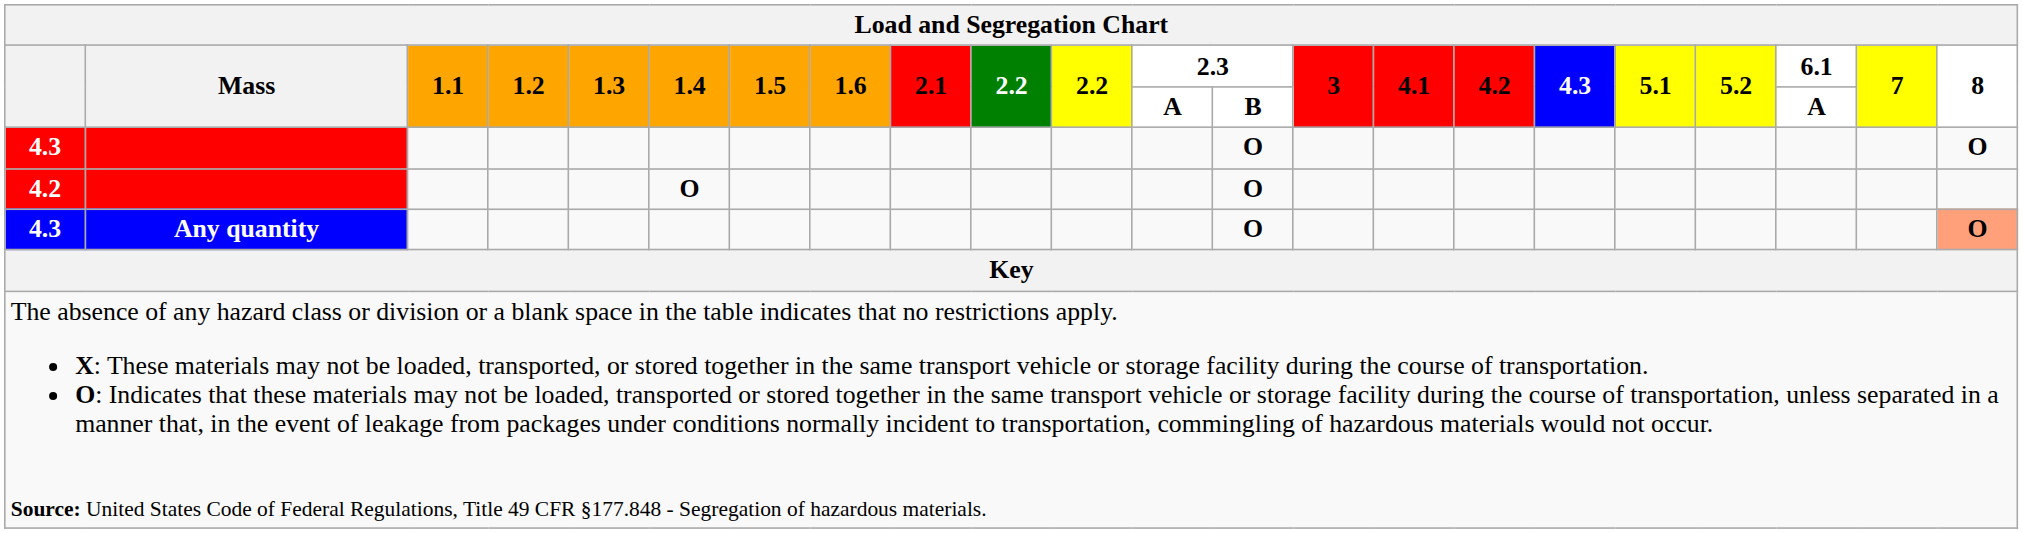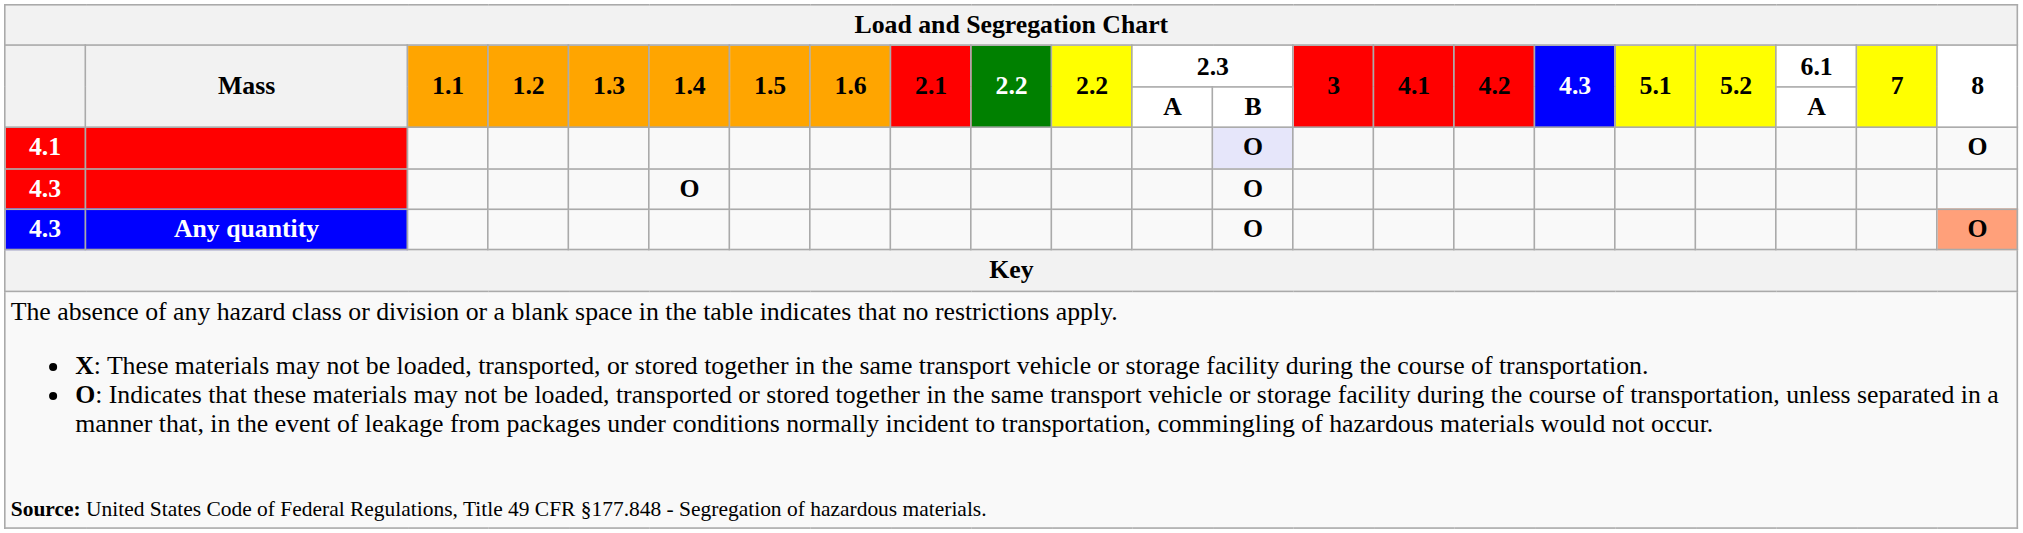(45, 147) 4.3 -> (45, 147) 4.1
(1253, 147) no background -> (1253, 147) lavender background
(45, 188) 4.2 -> (45, 188) 4.3
